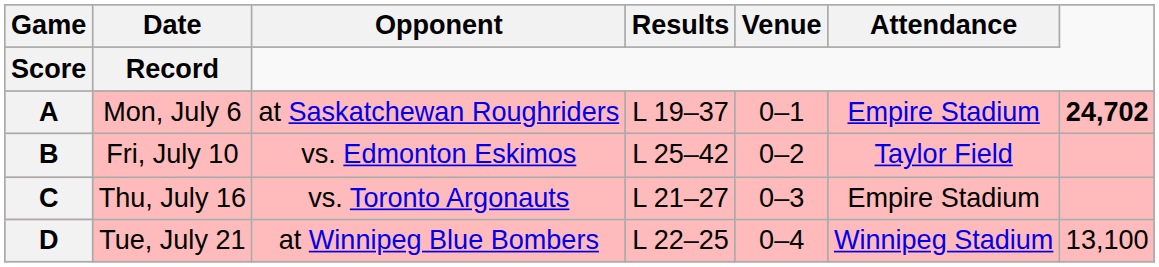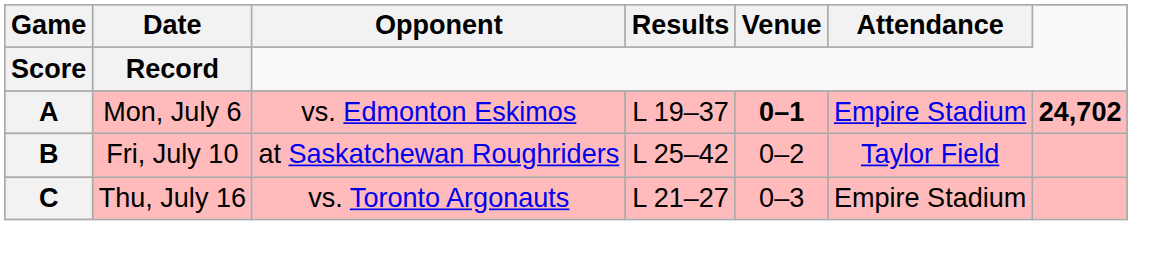(439, 111) at Saskatchewan Roughriders -> (439, 111) vs. Edmonton Eskimos
(782, 111) normal -> (782, 111) bold
(439, 154) vs. Edmonton Eskimos -> (439, 154) at Saskatchewan Roughriders
- row: (49, 240)
